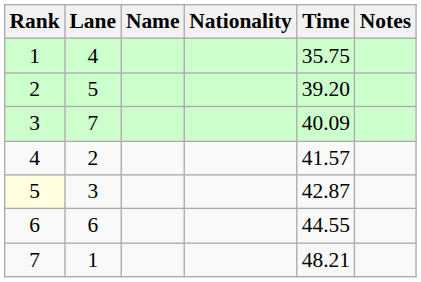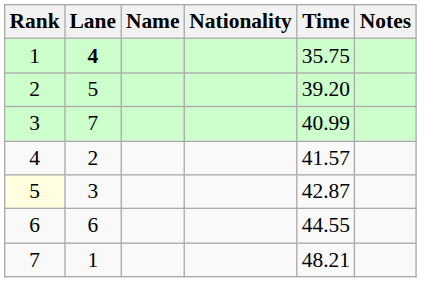(93, 55) normal -> (93, 55) bold
(326, 123) 40.09 -> (326, 123) 40.99
